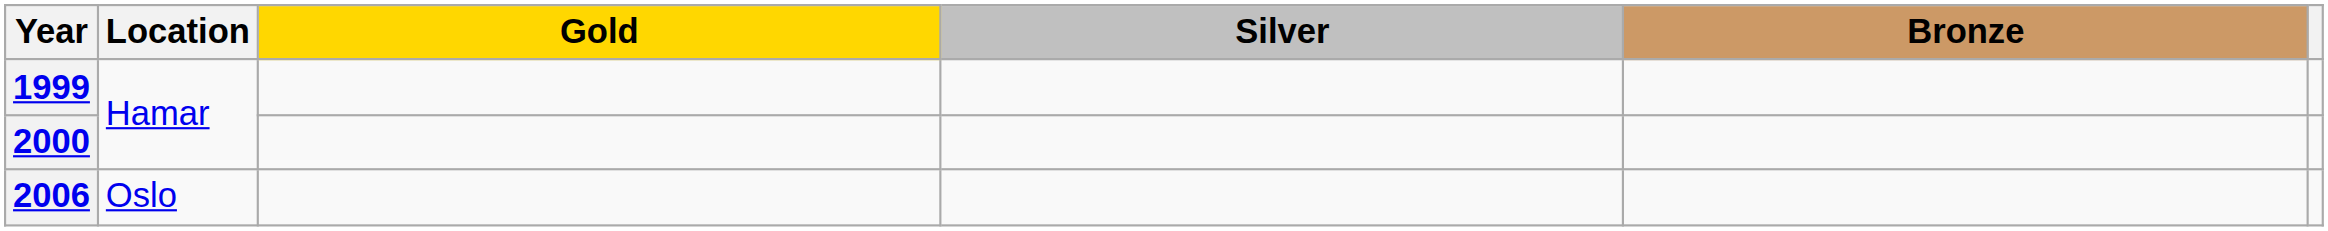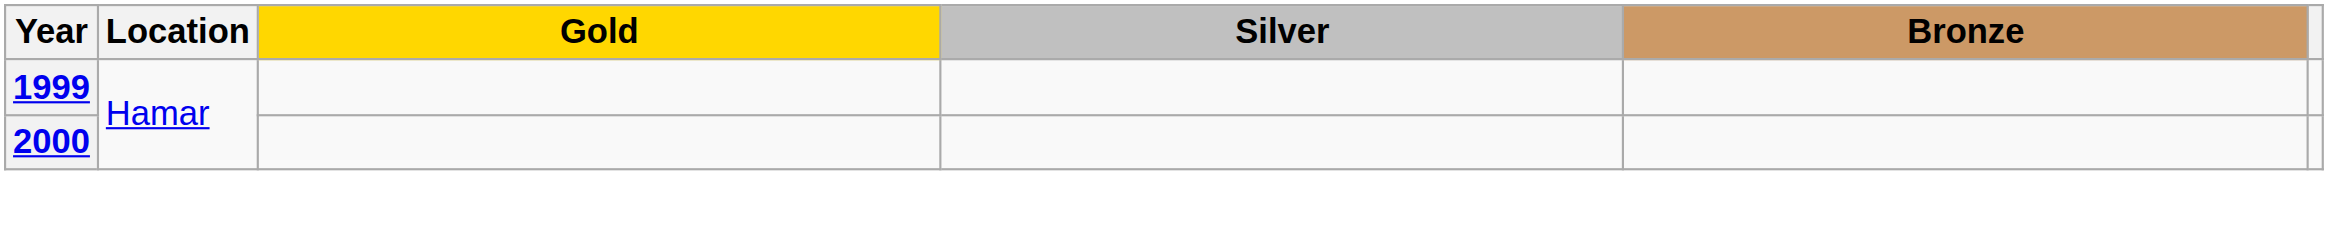- row: (51, 196)
